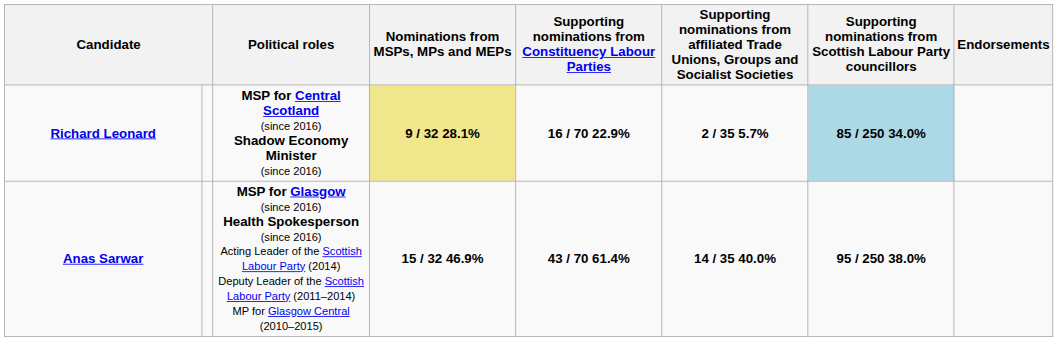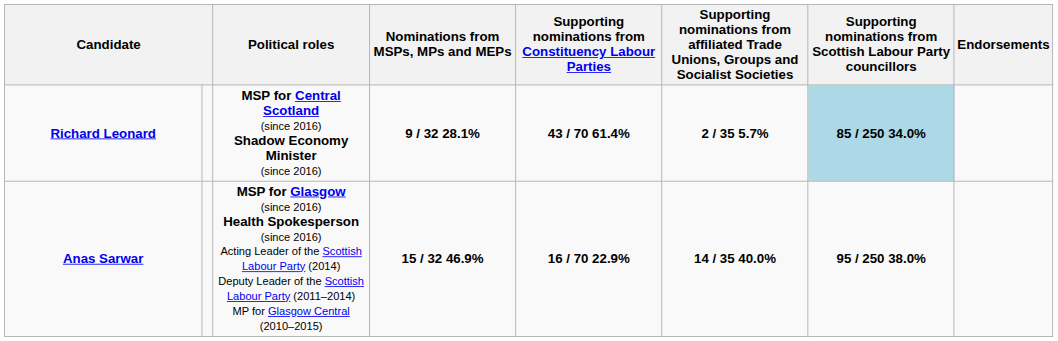(443, 133) khaki background -> (443, 133) no background
(589, 133) 16 / 70 22.9% -> (589, 133) 43 / 70 61.4%
(589, 258) 43 / 70 61.4% -> (589, 258) 16 / 70 22.9%
